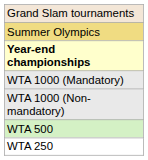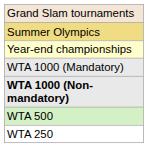(49, 56) bold -> (69, 50) normal
(49, 105) normal -> (50, 92) bold
